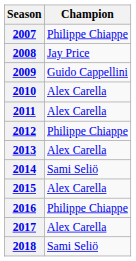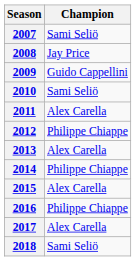(87, 34) Philippe Chiappe -> (72, 34) Sami Seliö
(77, 92) Alex Carella -> (72, 92) Sami Seliö
(72, 169) Sami Seliö -> (87, 169) Philippe Chiappe
